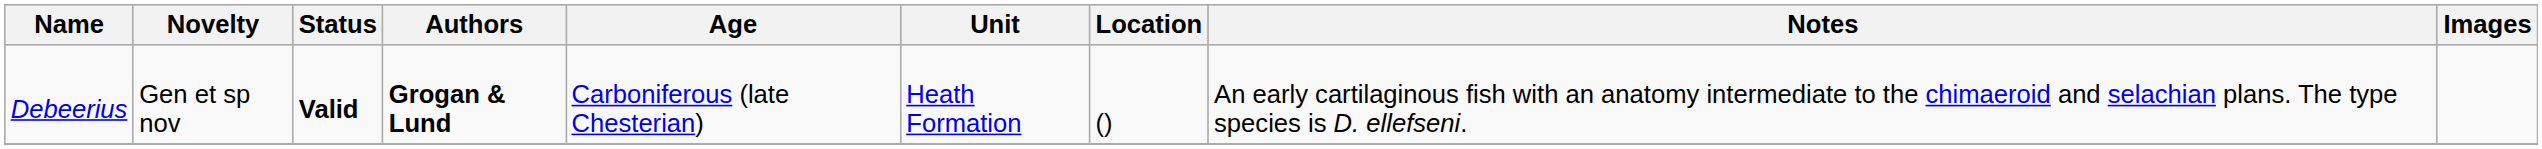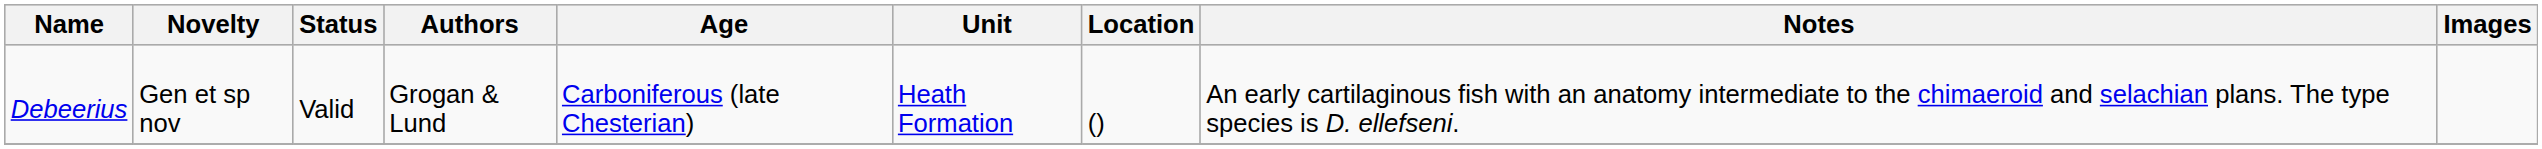(329, 108) bold -> (327, 108) normal
(447, 108) bold -> (444, 108) normal
